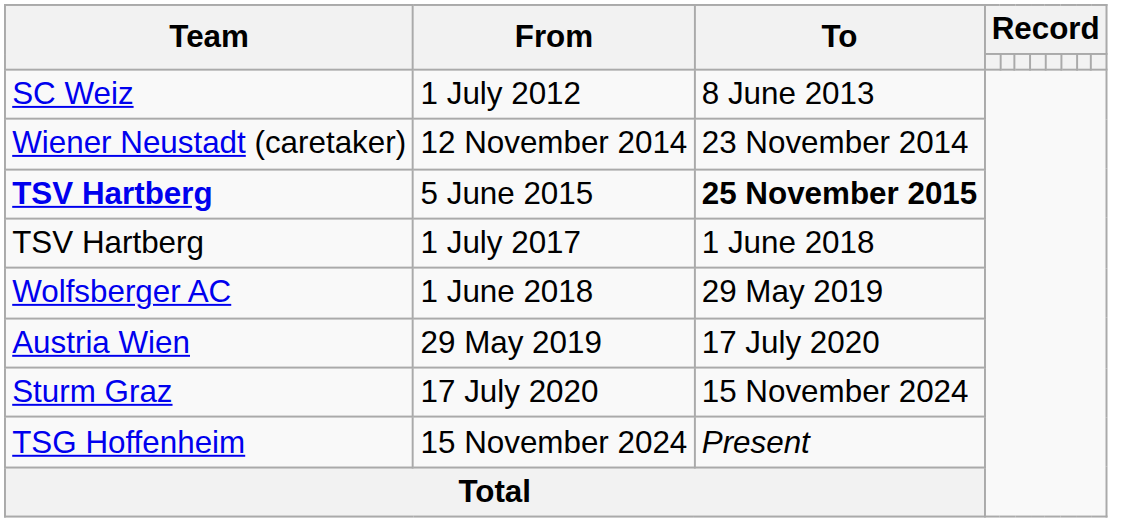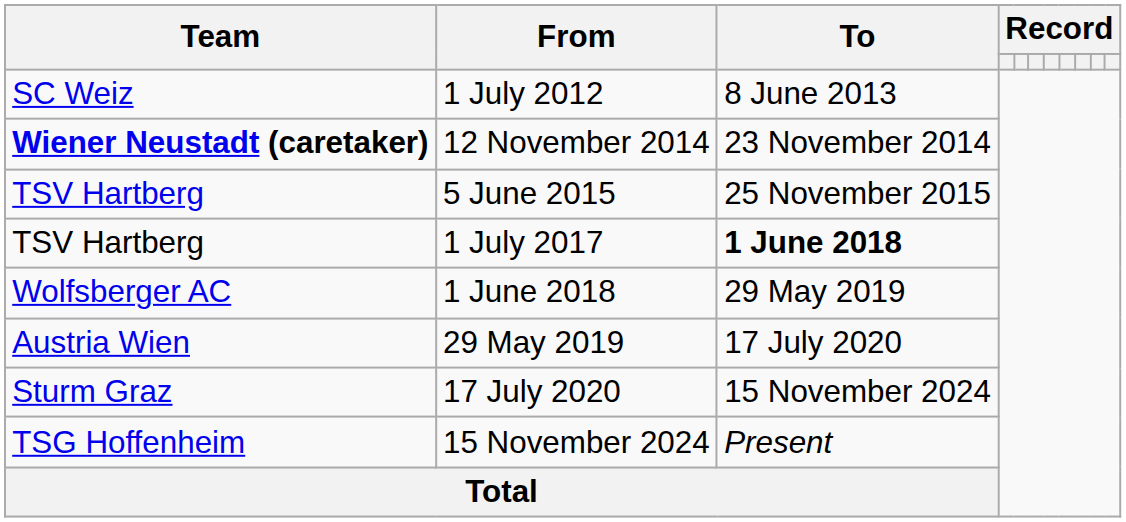(209, 143) normal -> (220, 143) bold
(112, 193) bold -> (108, 193) normal
(839, 193) bold -> (858, 193) normal
(788, 242) normal -> (813, 242) bold
